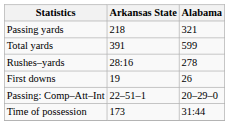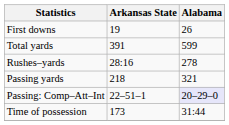rows swapped: (31, 79) <-> (35, 29)
(200, 95) no background -> (200, 95) lavender background
